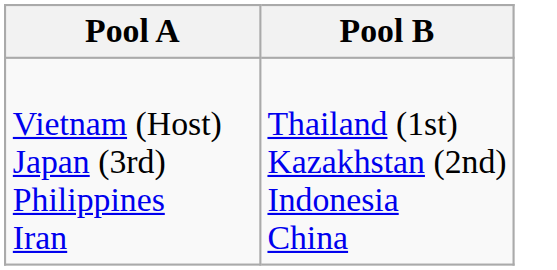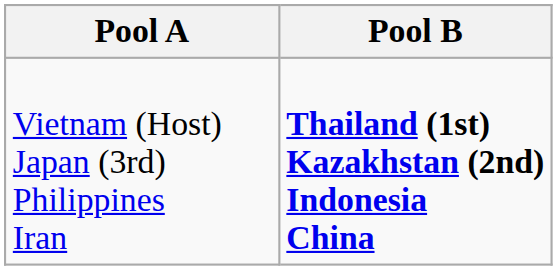(387, 179) normal -> (415, 179) bold
